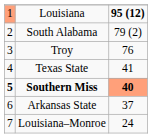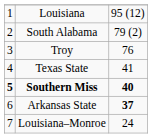(10, 14) lightsalmon background -> (10, 14) no background
(128, 14) bold -> (128, 14) normal
(128, 87) lightsalmon background -> (128, 87) no background
(128, 105) normal -> (128, 105) bold
